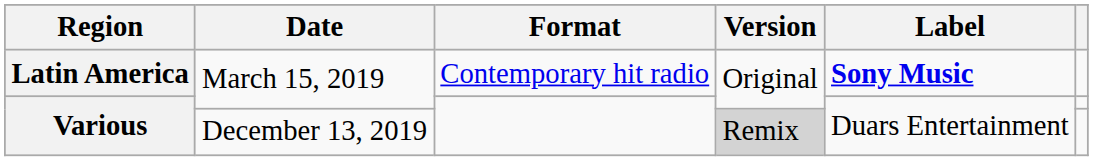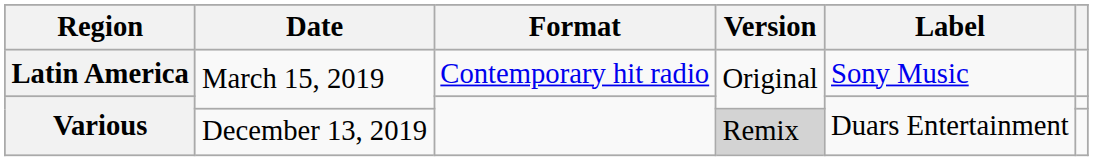(902, 72) bold -> (900, 72) normal
